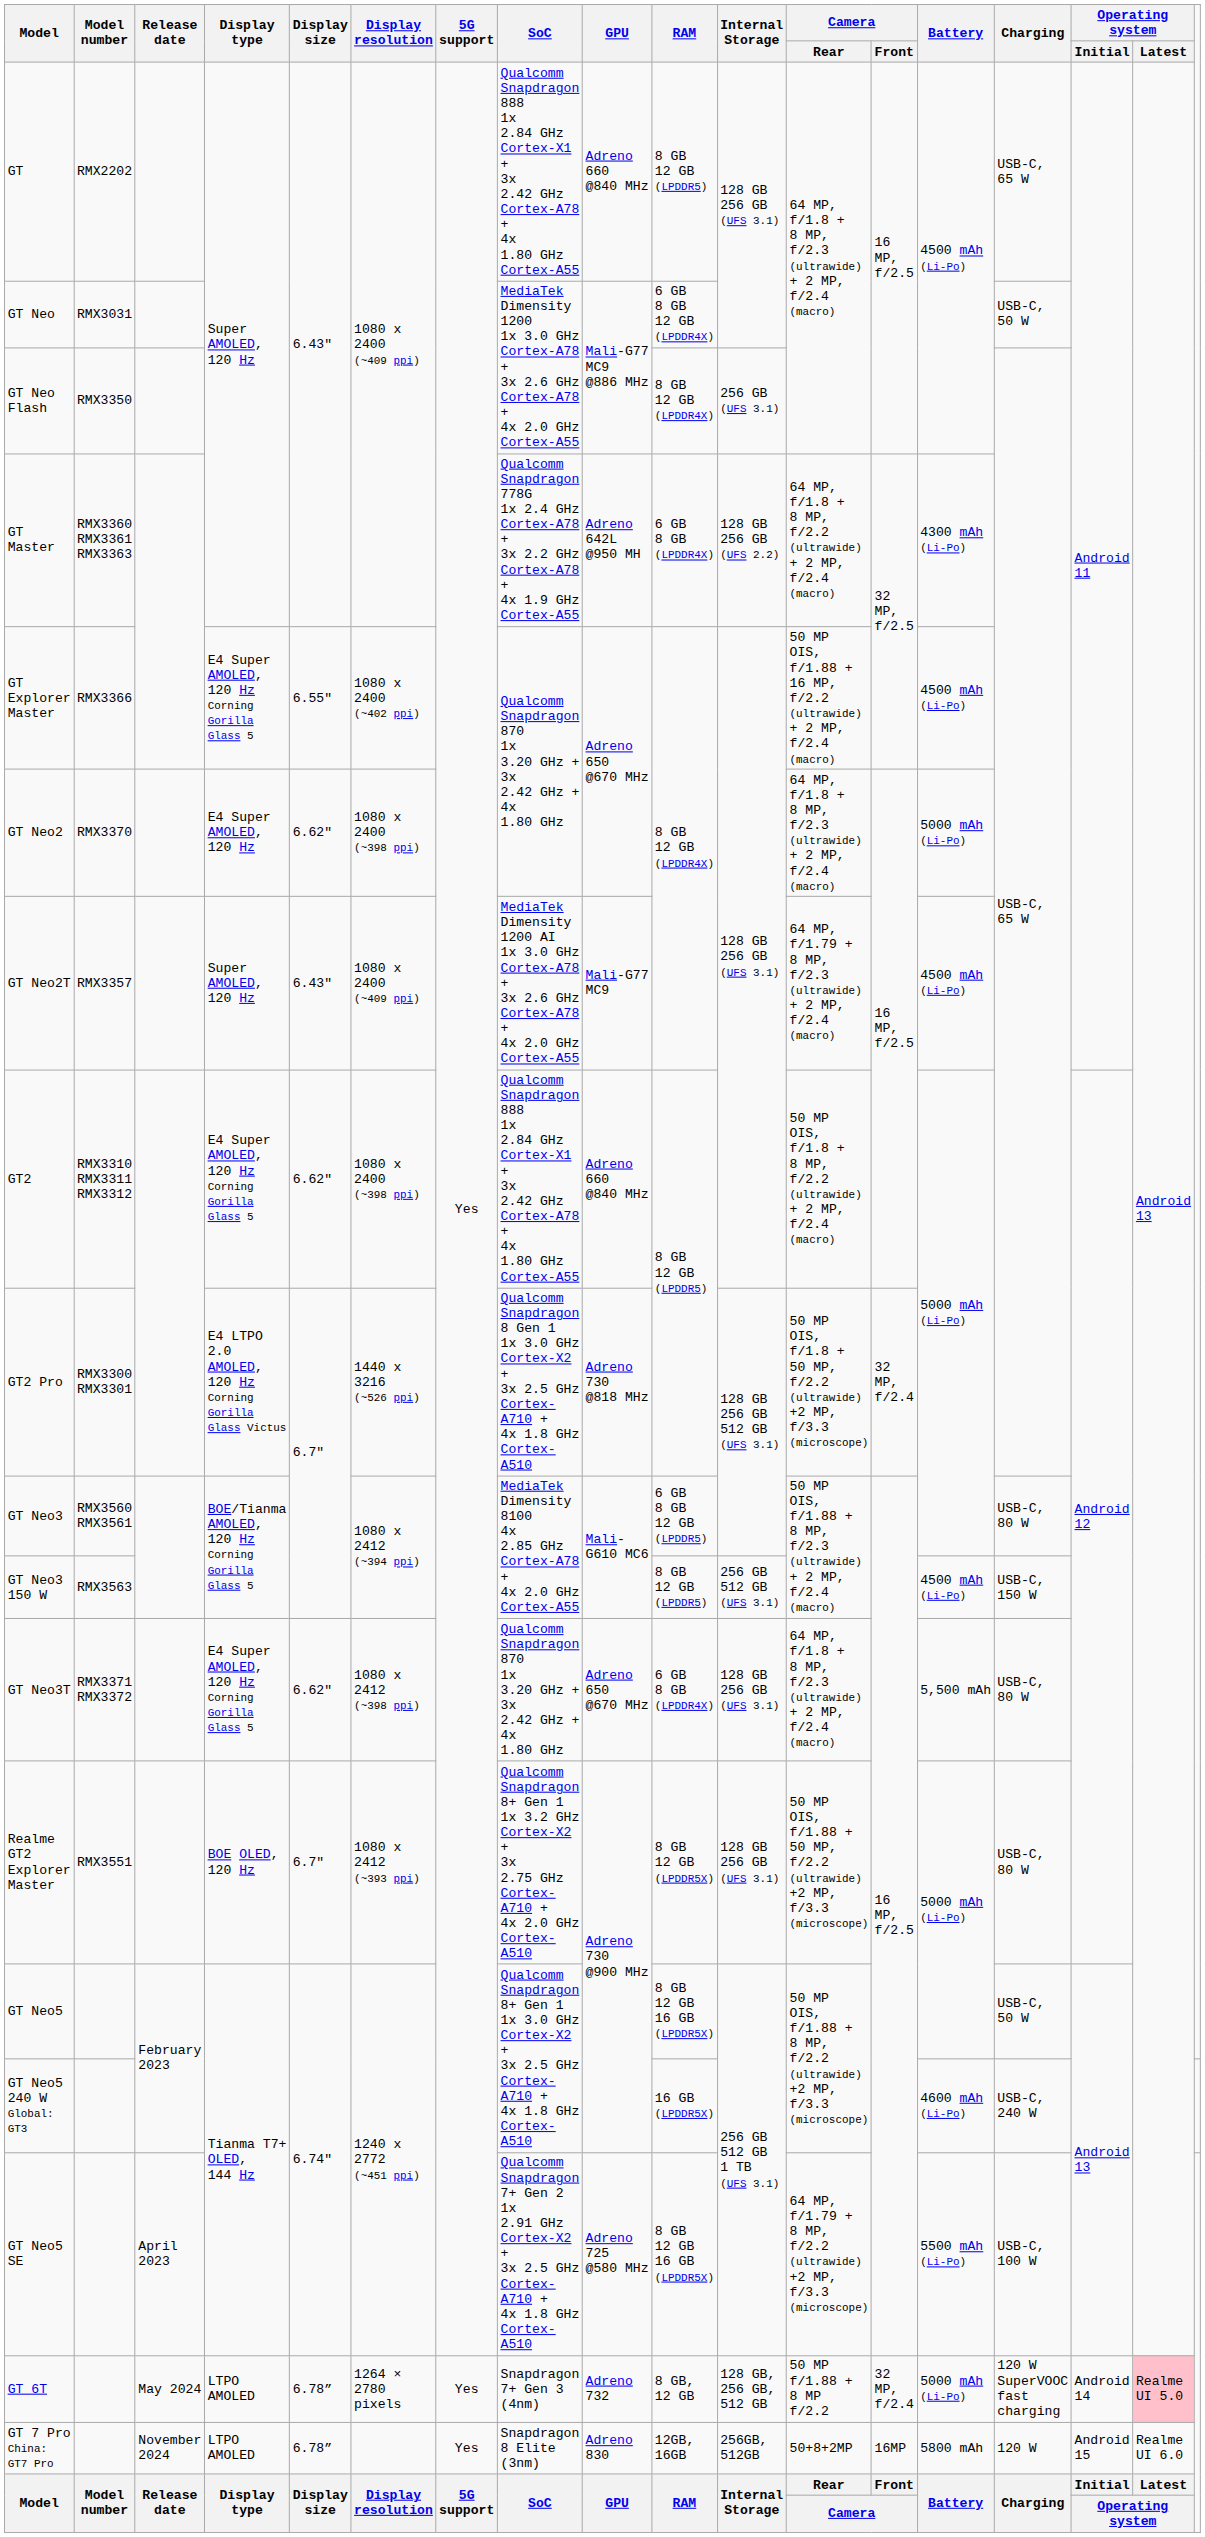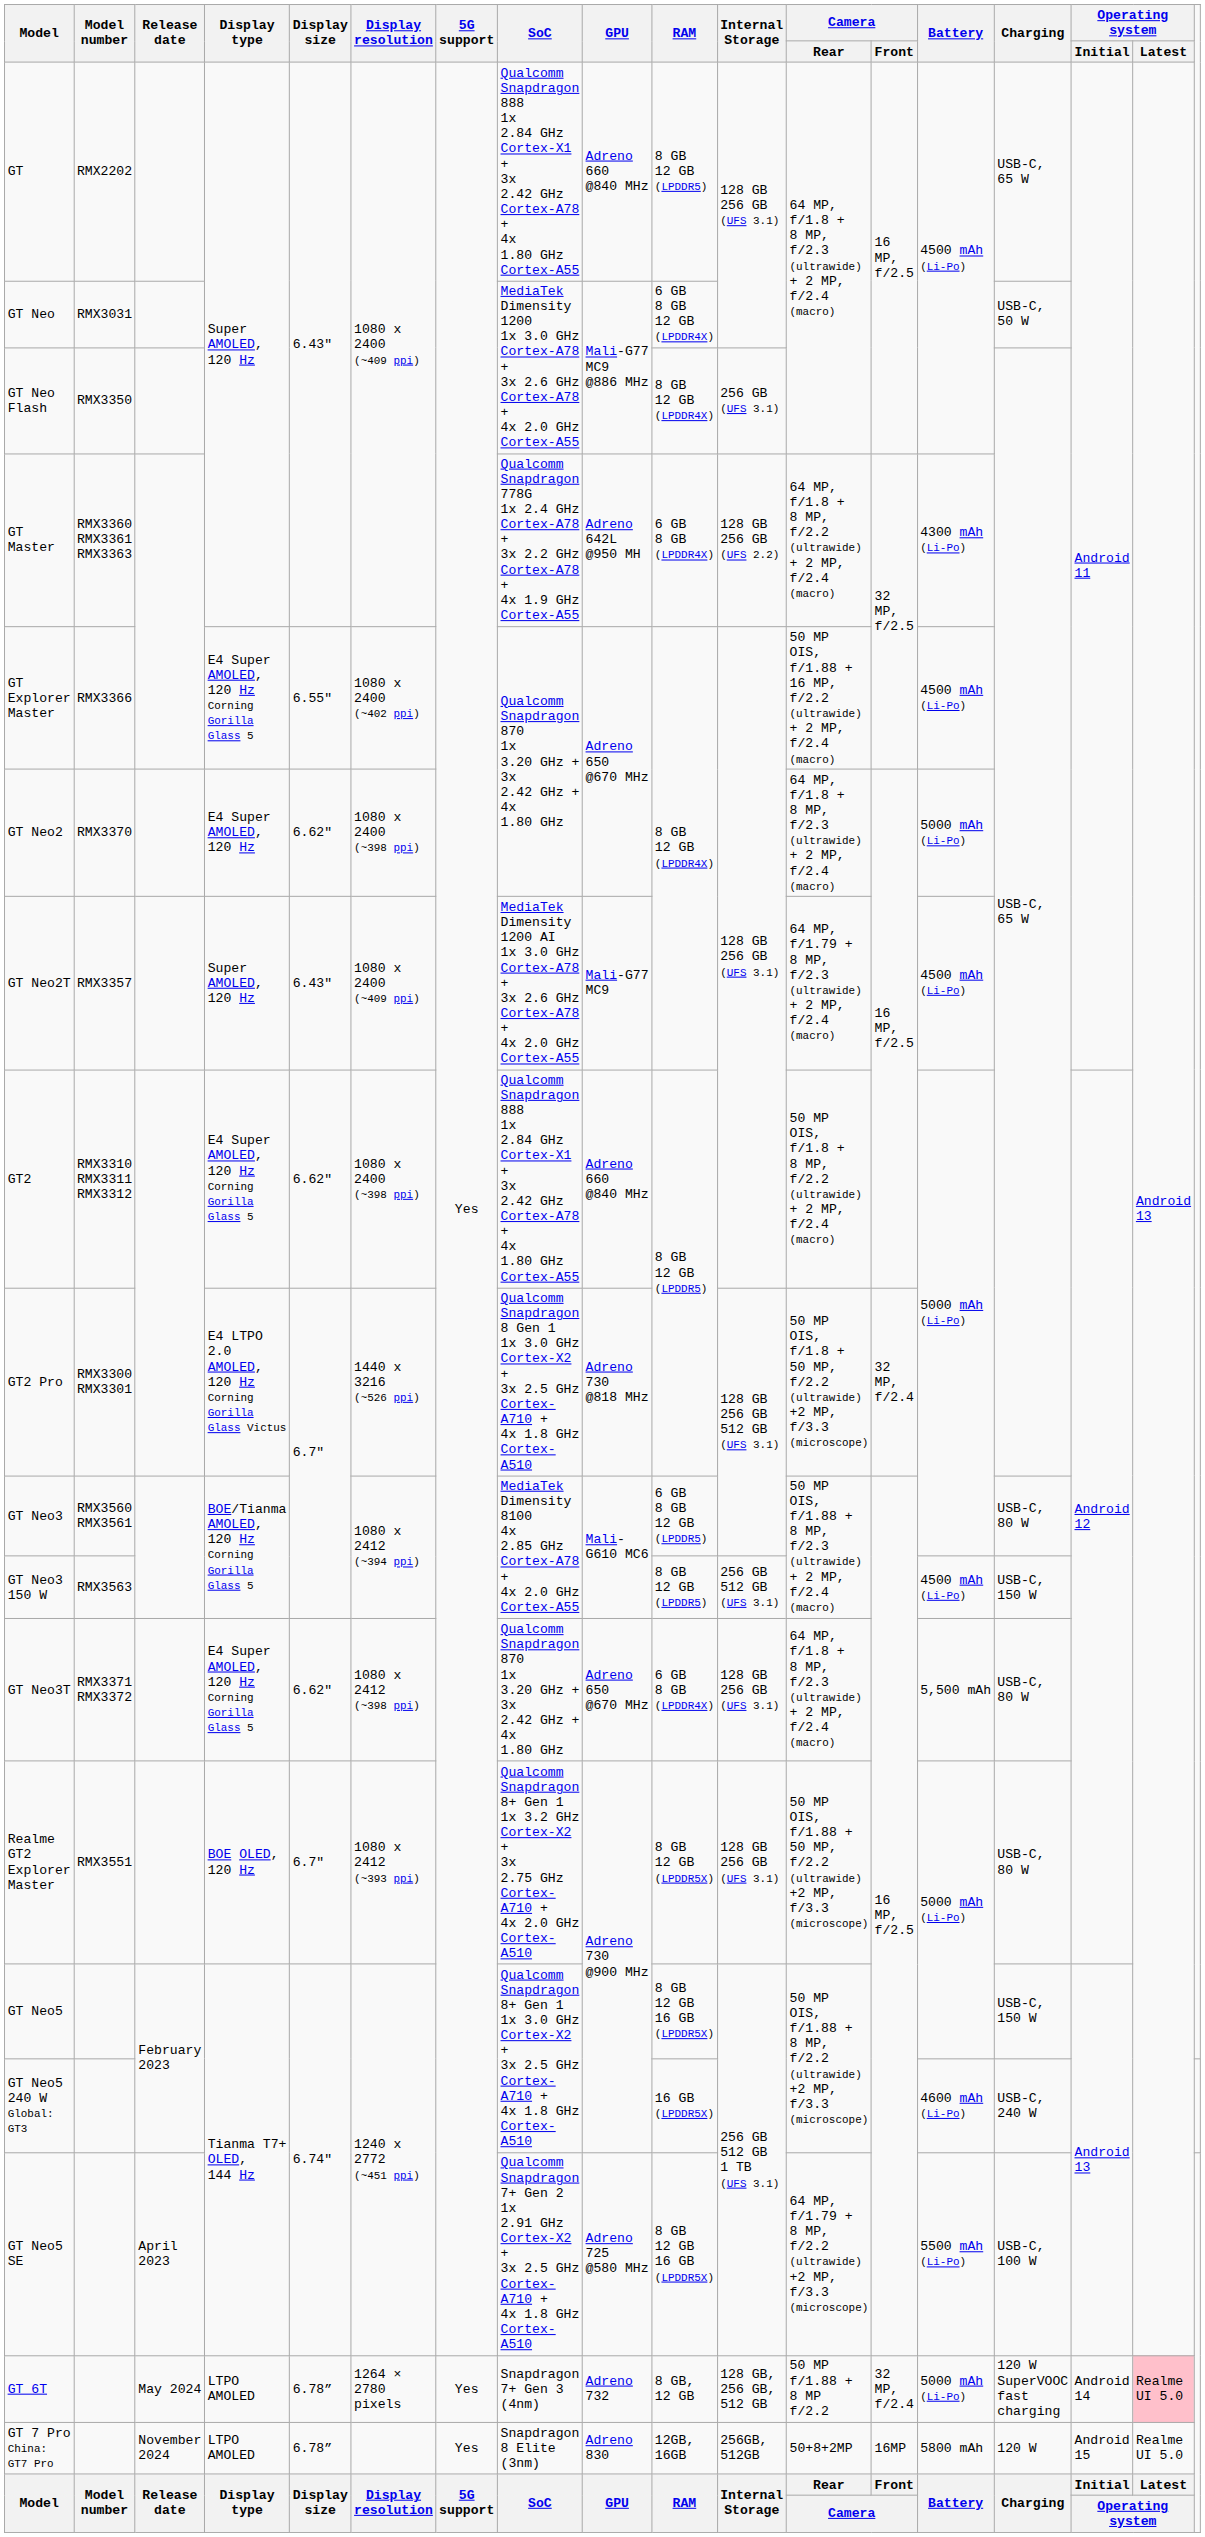(1021, 2011) USB-C, 50 W -> (1021, 2011) USB-C, 150 W
(1160, 2448) Realme UI 6.0 -> (1160, 2448) Realme UI 5.0
